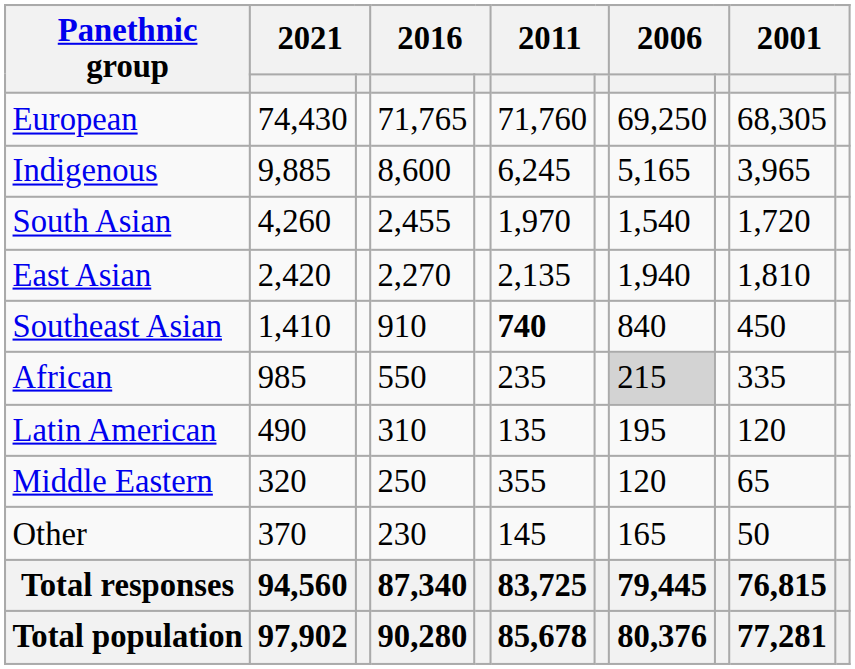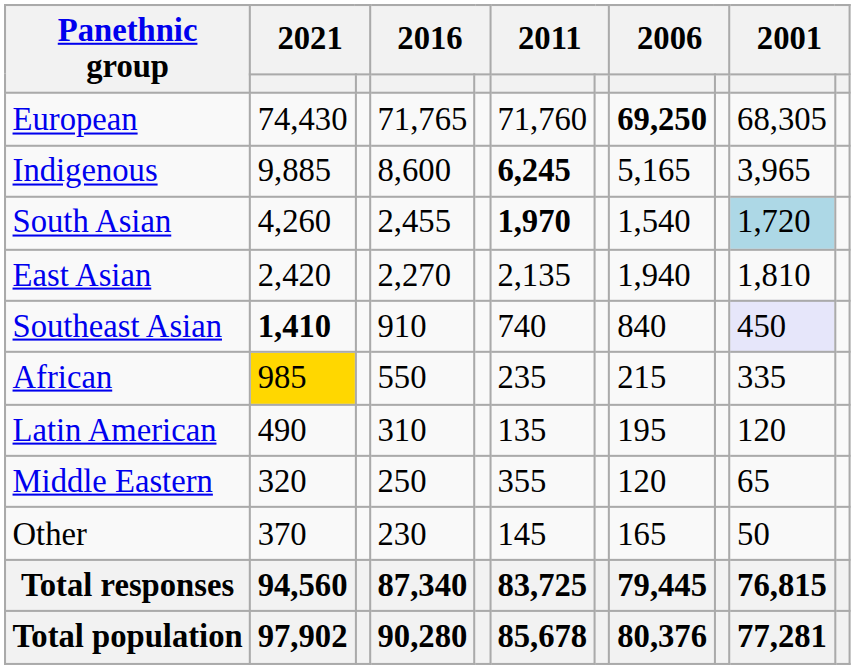(662, 118) normal -> (662, 118) bold
(534, 170) normal -> (534, 170) bold
(534, 222) normal -> (534, 222) bold
(774, 222) no background -> (774, 222) lightblue background
(294, 325) normal -> (294, 325) bold
(522, 325) bold -> (522, 325) normal
(762, 325) no background -> (762, 325) lavender background
(282, 377) no background -> (282, 377) gold background
(642, 377) lightgrey background -> (642, 377) no background
